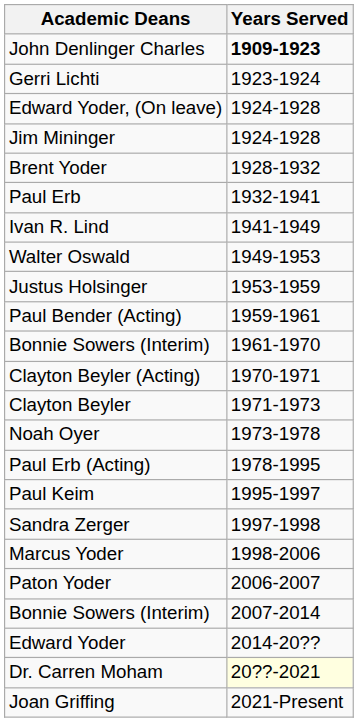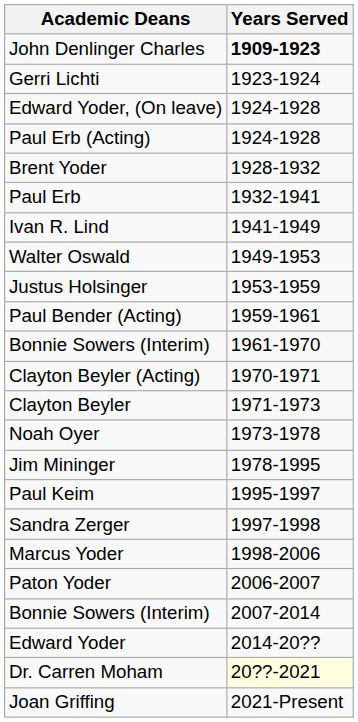(62, 138) Jim Mininger -> (80, 138) Paul Erb (Acting)
(80, 464) Paul Erb (Acting) -> (62, 464) Jim Mininger
